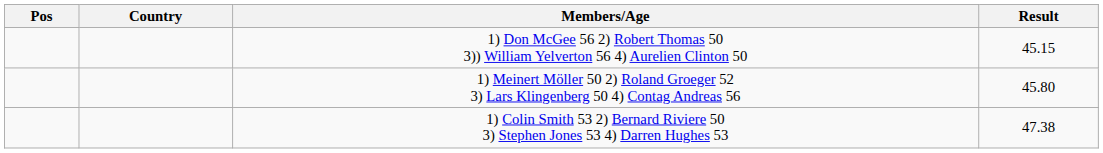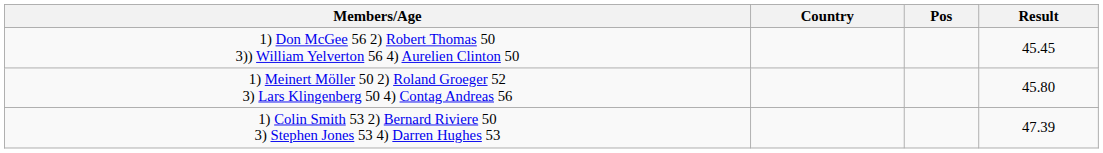columns swapped: (42, 16) <-> (605, 16)
(1039, 47) 45.15 -> (1039, 47) 45.45
(1039, 127) 47.38 -> (1039, 127) 47.39
